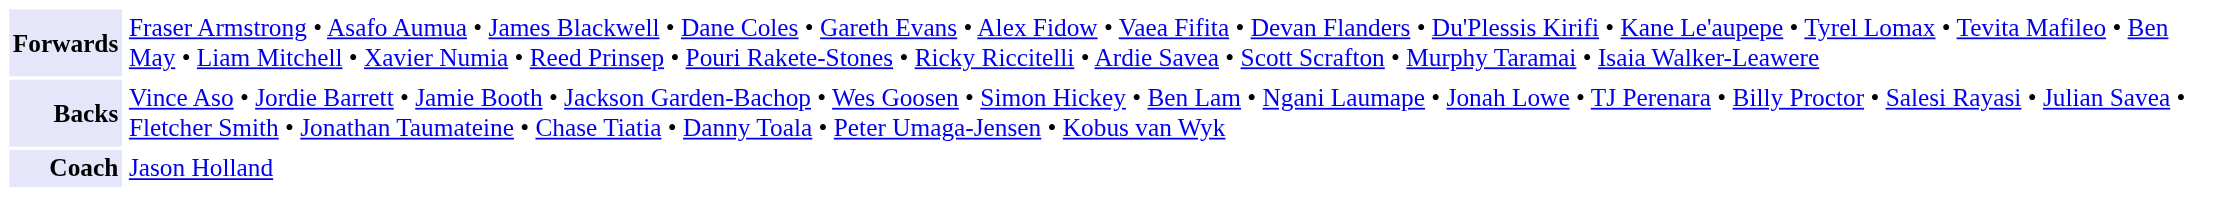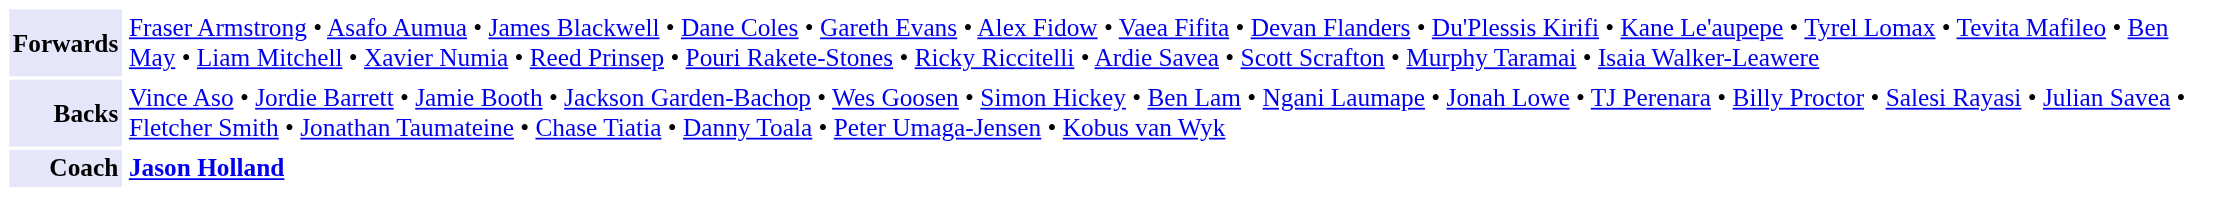(201, 168) normal -> (207, 168) bold
